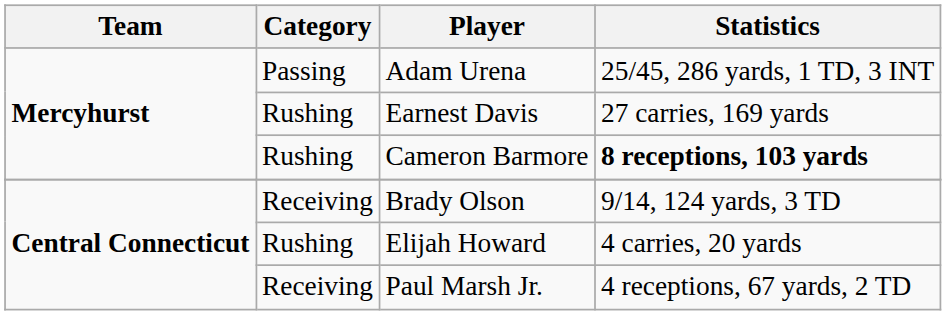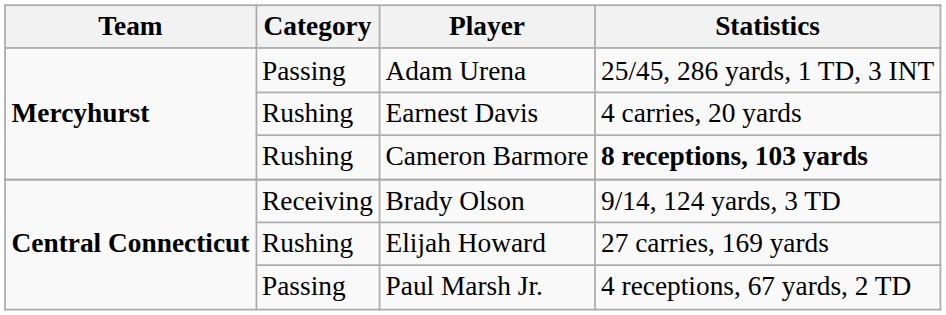(715, 113) 27 carries, 169 yards -> (701, 113) 4 carries, 20 yards
(701, 243) 4 carries, 20 yards -> (715, 243) 27 carries, 169 yards
(317, 286) Receiving -> (304, 286) Passing
